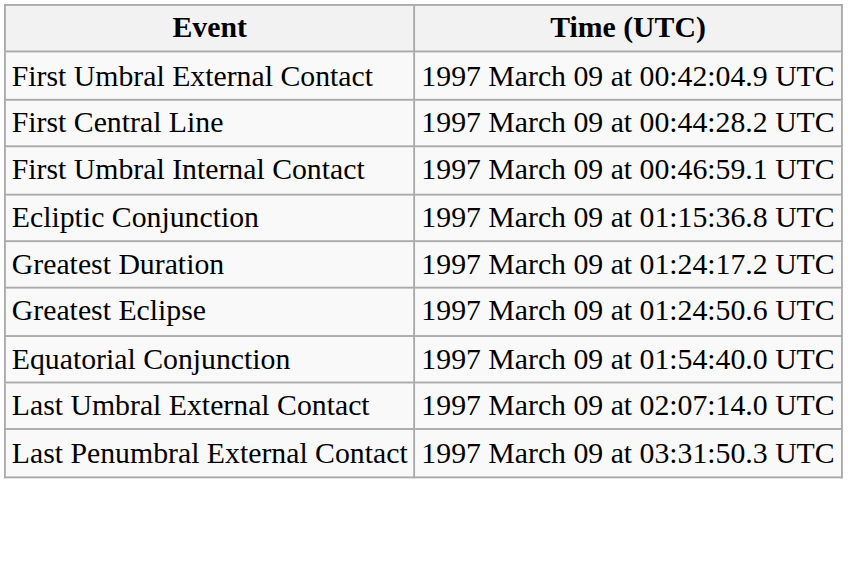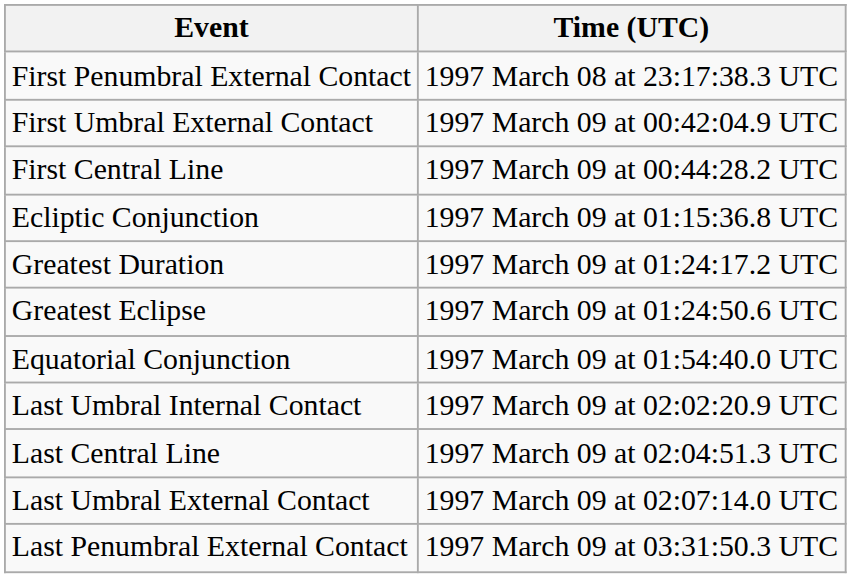+ row: (211, 75)
- row: (188, 169)
+ row: (187, 405)
+ row: (116, 452)
